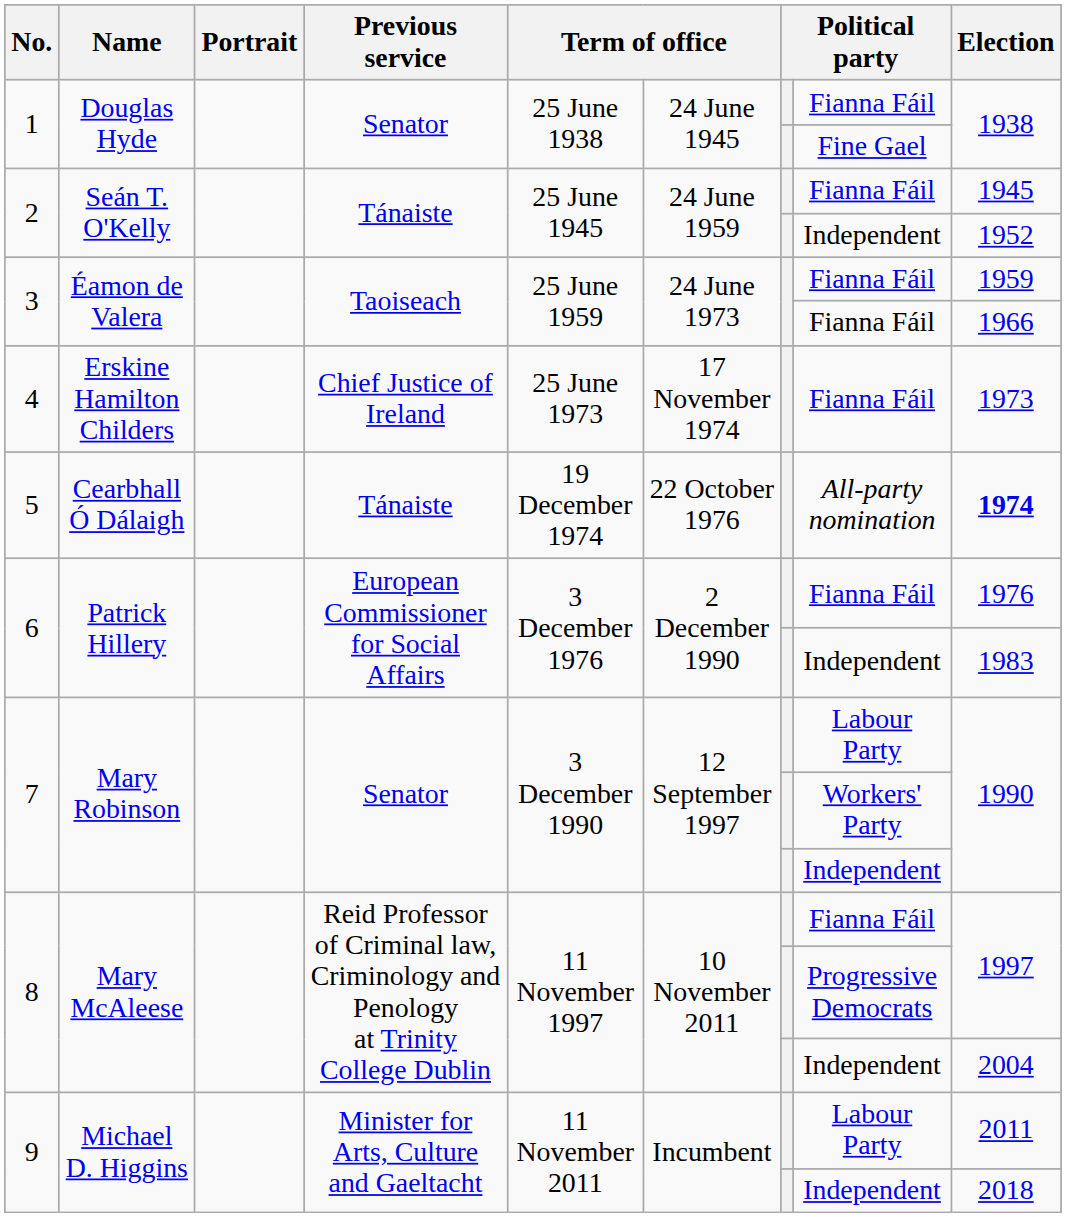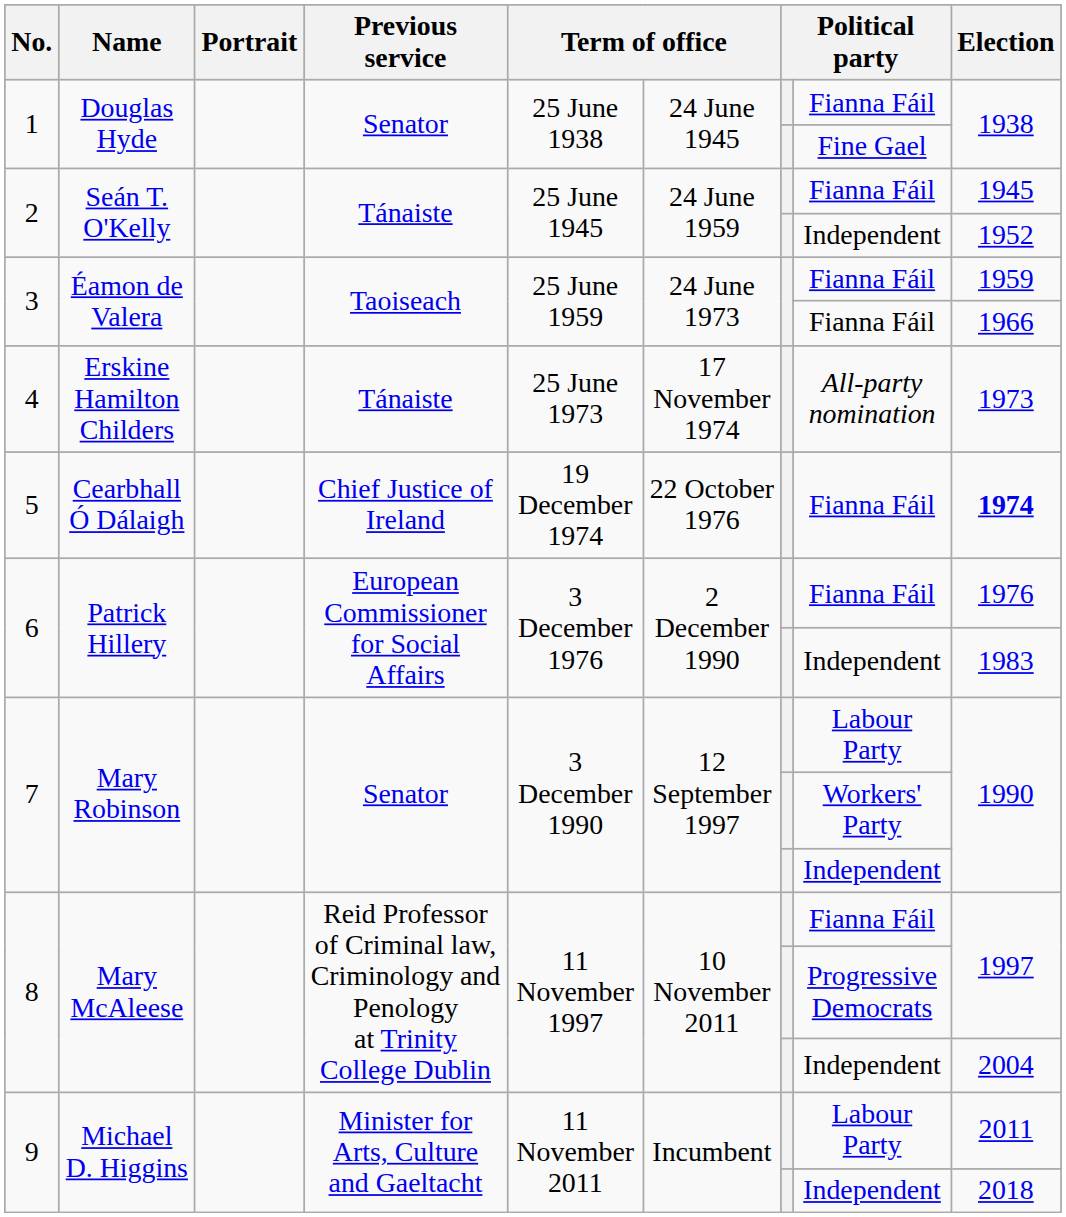(405, 398) Chief Justice of Ireland -> (405, 398) Tánaiste
(872, 398) Fianna Fáil -> (872, 398) All-party nomination
(405, 505) Tánaiste -> (405, 505) Chief Justice of Ireland
(872, 505) All-party nomination -> (872, 505) Fianna Fáil
